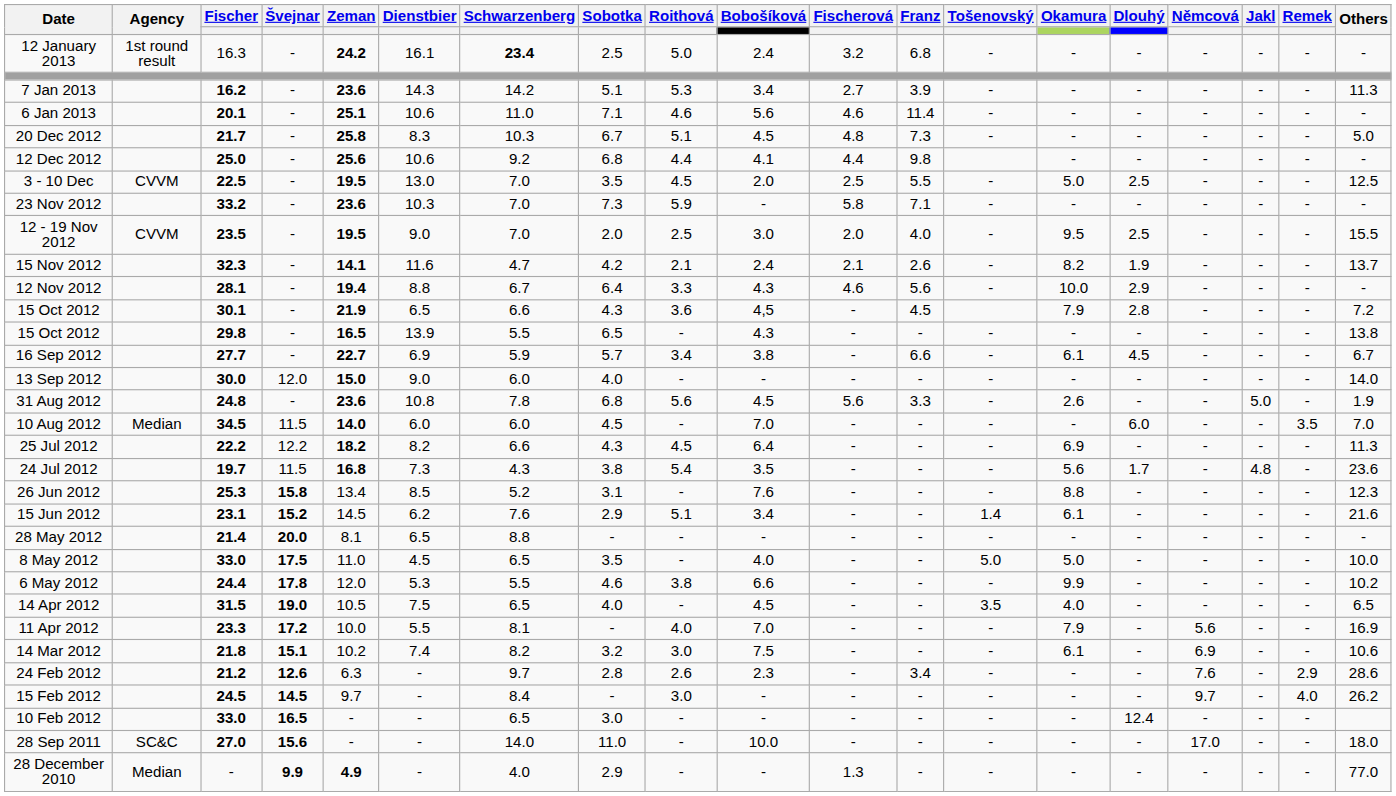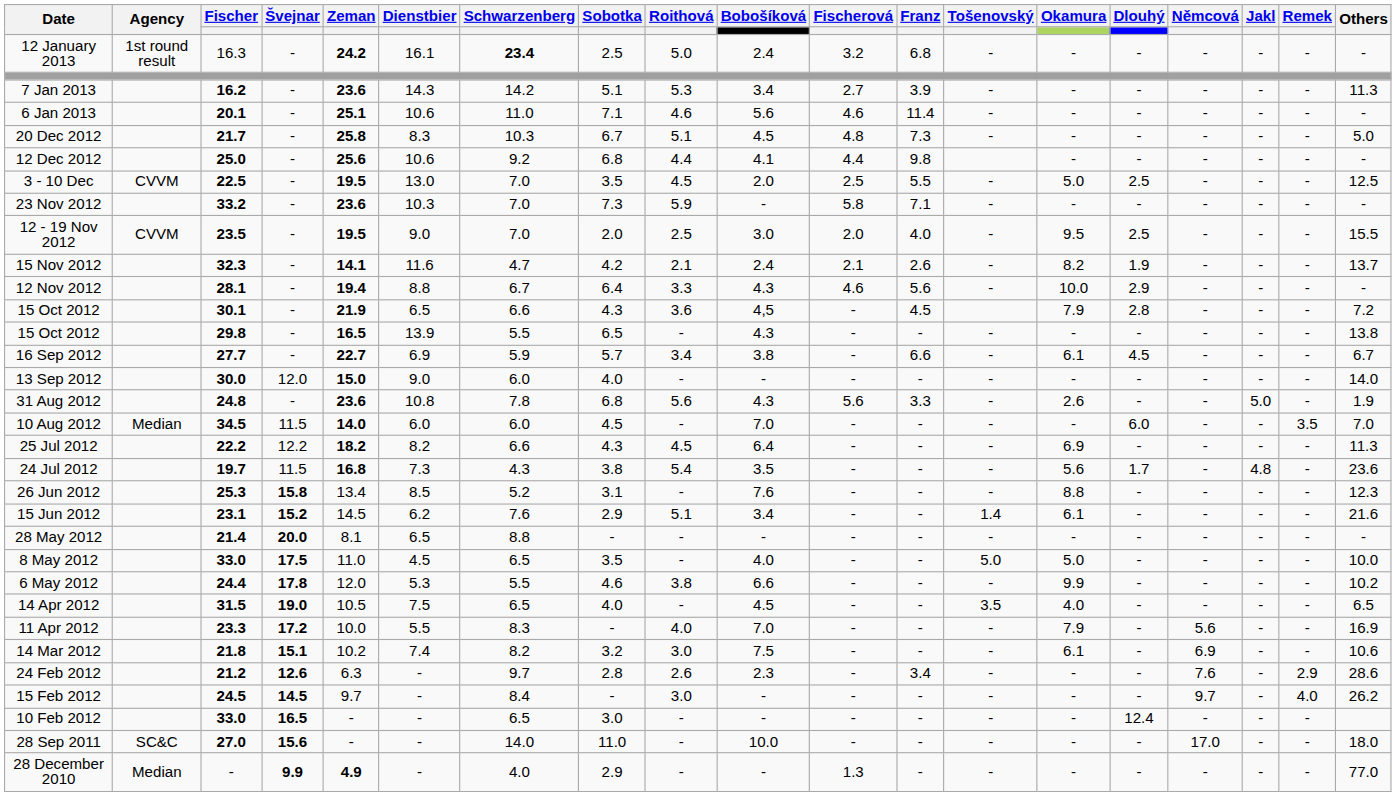(763, 401) 4.5 -> (763, 401) 4.3
(519, 627) 8.1 -> (519, 627) 8.3
